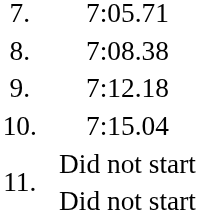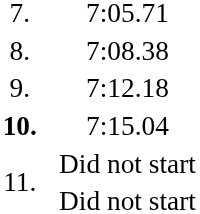(20, 126) normal -> (20, 126) bold
